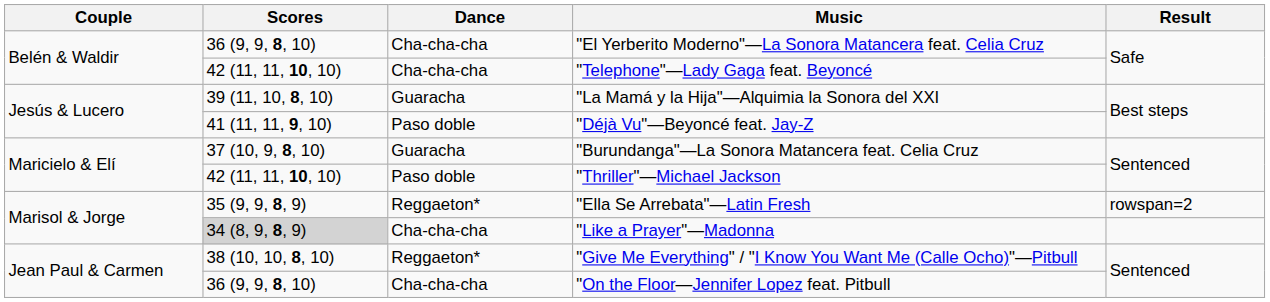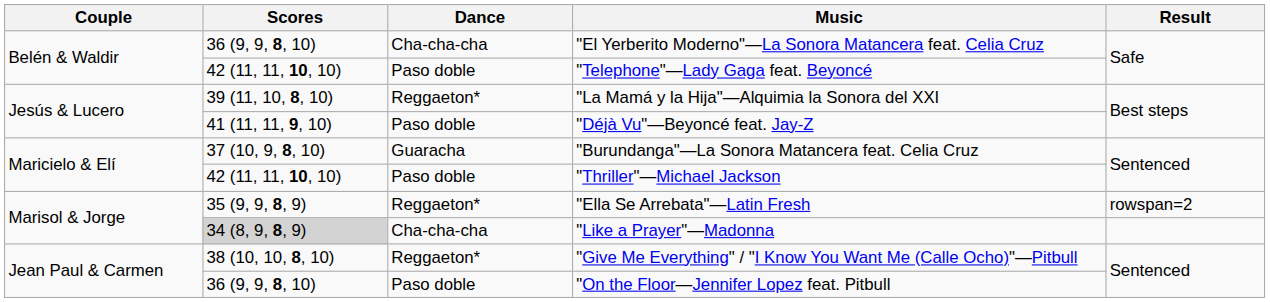(439, 71) Cha-cha-cha -> (433, 71) Paso doble
(428, 97) Guaracha -> (436, 97) Reggaeton*
(439, 284) Cha-cha-cha -> (433, 284) Paso doble
